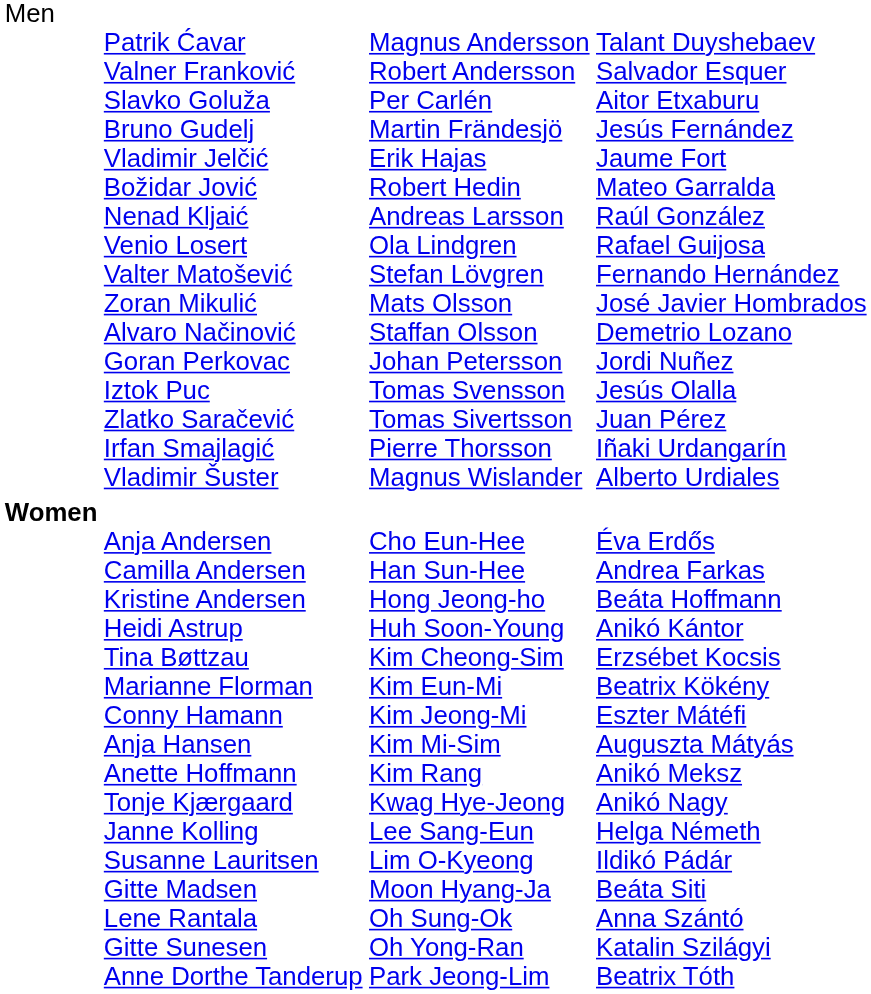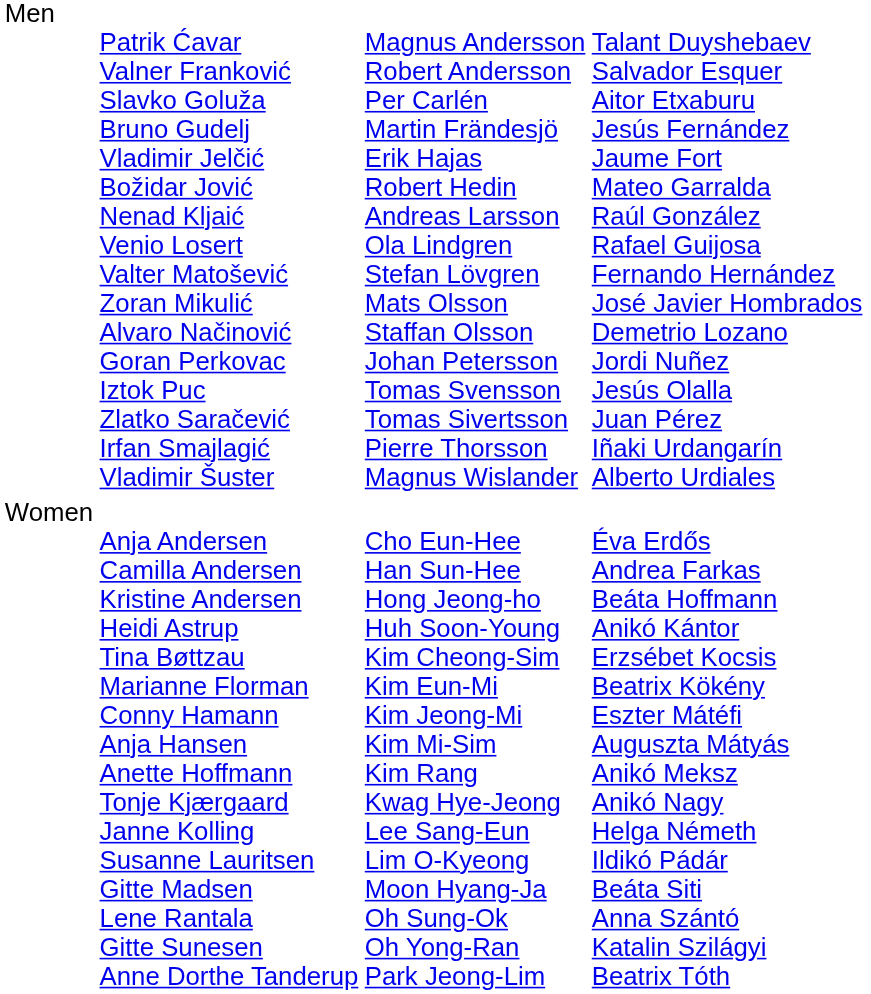(51, 513) bold -> (49, 513) normal
